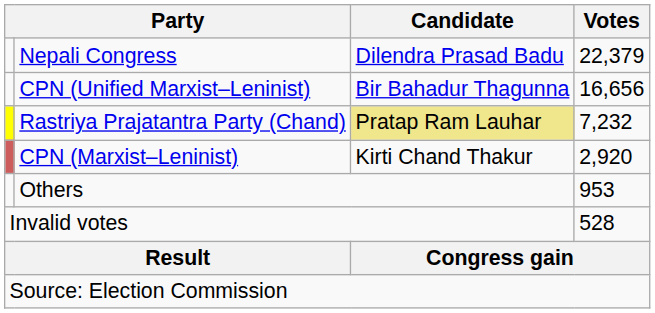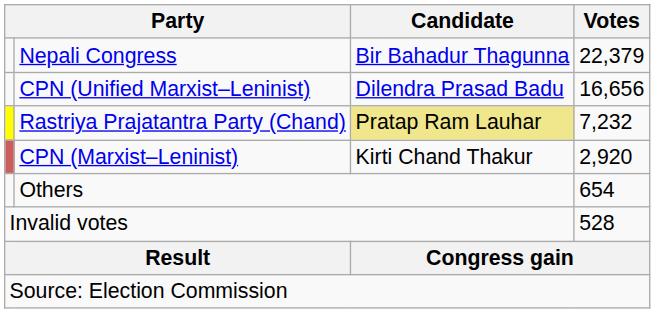(460, 55) Dilendra Prasad Badu -> (462, 55) Bir Bahadur Thagunna
(462, 88) Bir Bahadur Thagunna -> (460, 88) Dilendra Prasad Badu
(597, 190) 953 -> (597, 190) 654
